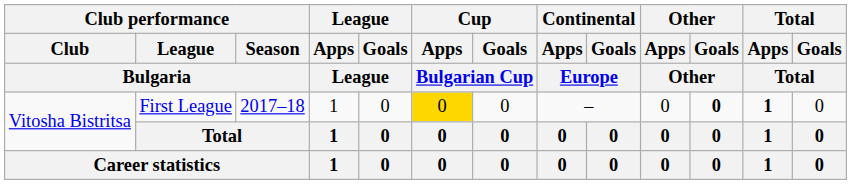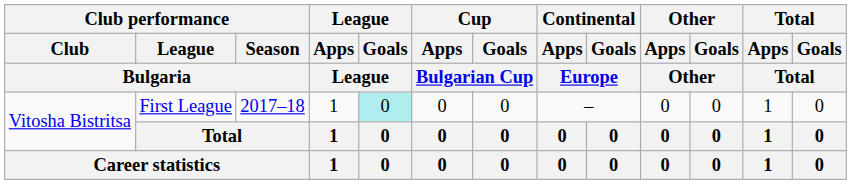(385, 106) no background -> (385, 106) paleturquoise background
(442, 106) gold background -> (442, 106) no background
(716, 106) bold -> (716, 106) normal
(768, 106) bold -> (768, 106) normal
